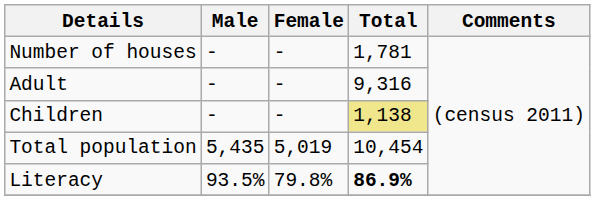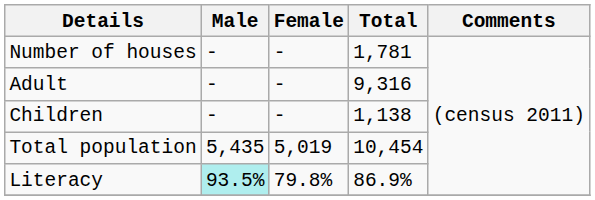(382, 116) khaki background -> (382, 116) no background
(235, 180) no background -> (235, 180) paleturquoise background
(382, 180) bold -> (382, 180) normal
